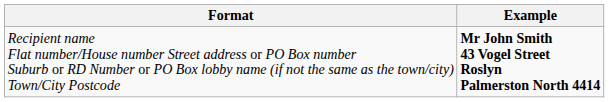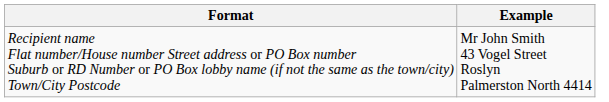(530, 61) bold -> (526, 61) normal
